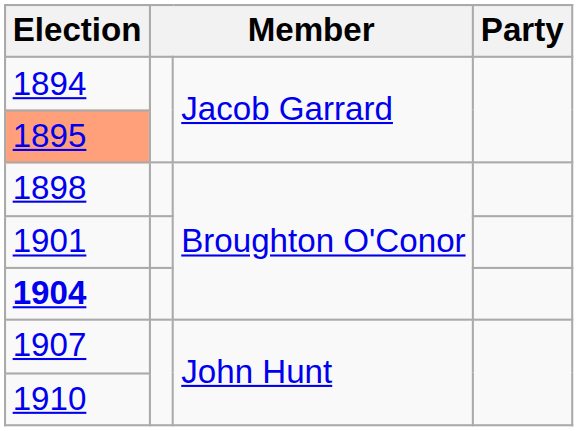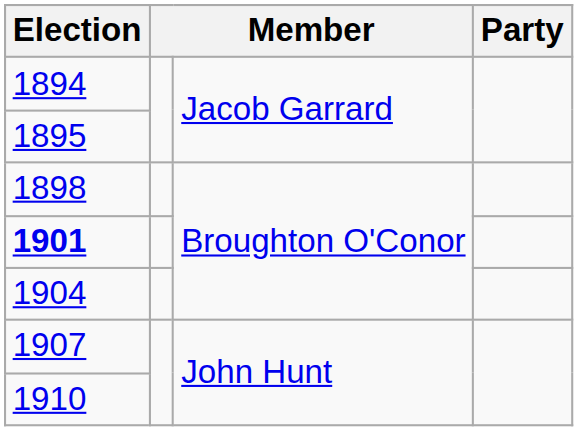(50, 135) lightsalmon background -> (50, 135) no background
(50, 240) normal -> (50, 240) bold
(50, 293) bold -> (50, 293) normal
